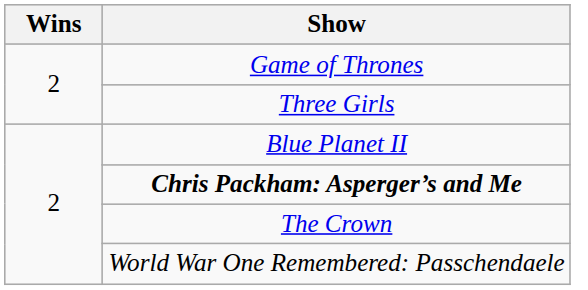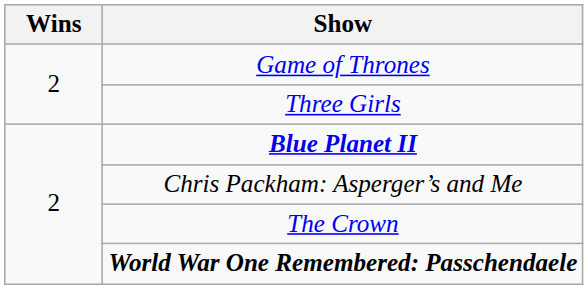(337, 143) normal -> (343, 143) bold
(337, 183) bold -> (343, 183) normal
(337, 263) normal -> (343, 263) bold
